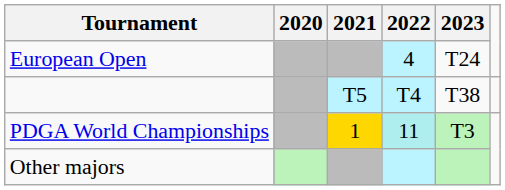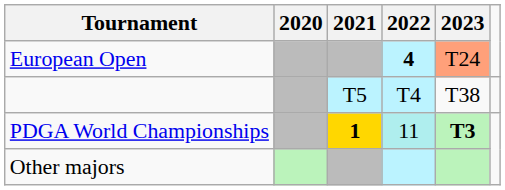(409, 58) normal -> (409, 58) bold
(463, 58) no background -> (463, 58) lightsalmon background
(355, 131) normal -> (355, 131) bold
(463, 131) normal -> (463, 131) bold
